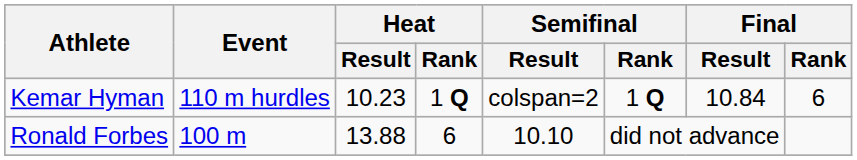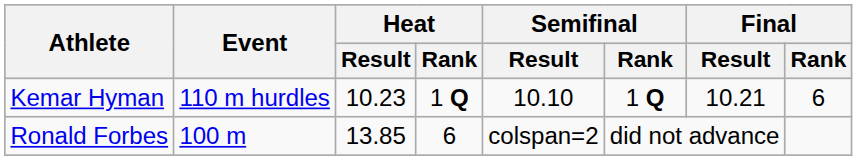(543, 98) colspan=2 -> (543, 98) 10.10
(736, 98) 10.84 -> (736, 98) 10.21
(376, 136) 13.88 -> (376, 136) 13.85
(543, 136) 10.10 -> (543, 136) colspan=2
